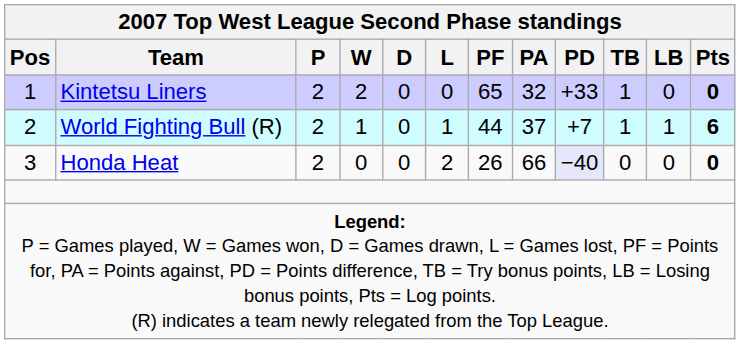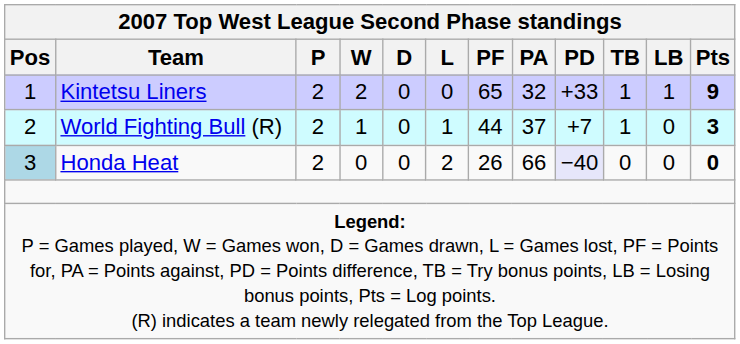(669, 92) 0 -> (669, 92) 1
(713, 92) 0 -> (713, 92) 9
(669, 127) 1 -> (669, 127) 0
(713, 127) 6 -> (713, 127) 3
(30, 162) no background -> (30, 162) lightblue background
